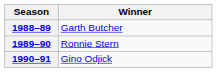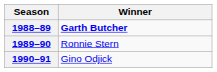(92, 28) normal -> (94, 28) bold
